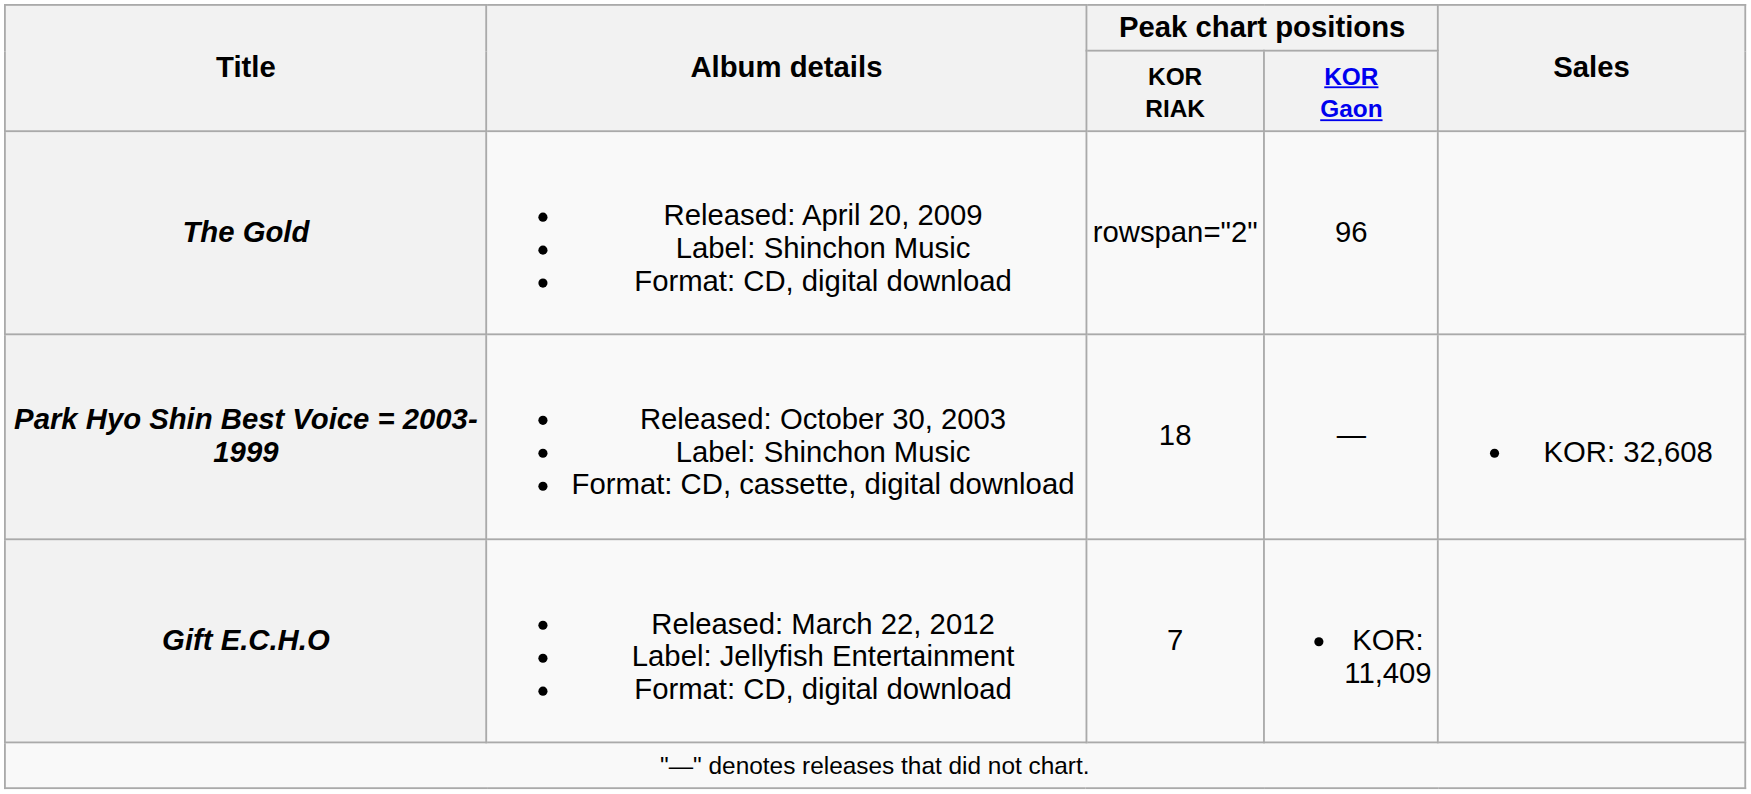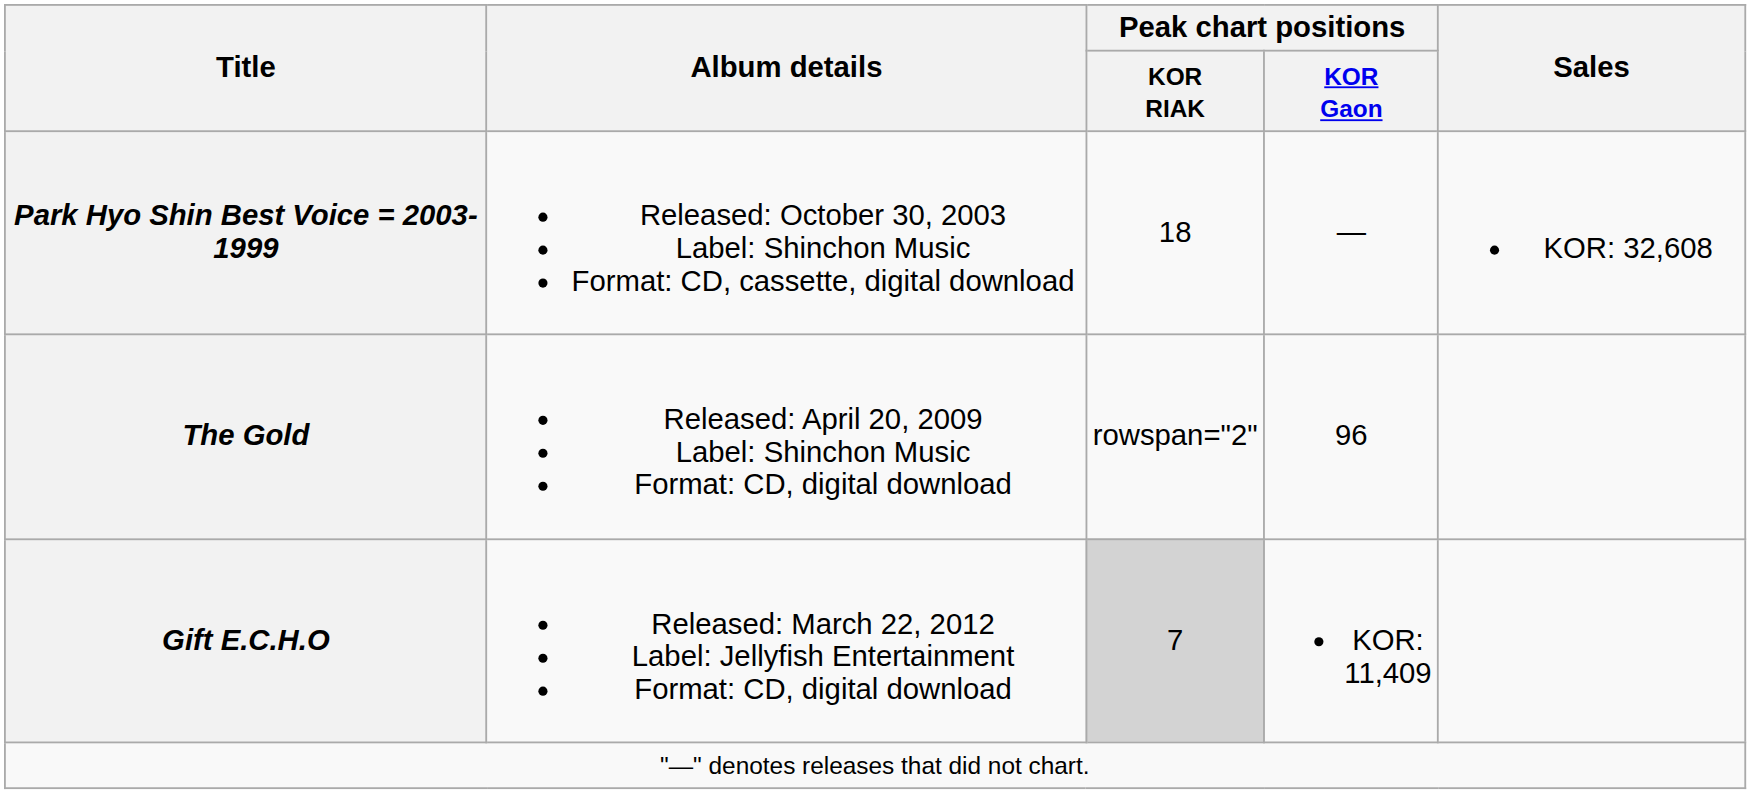rows swapped: (246, 436) <-> (246, 232)
(1175, 639) no background -> (1175, 639) lightgrey background
